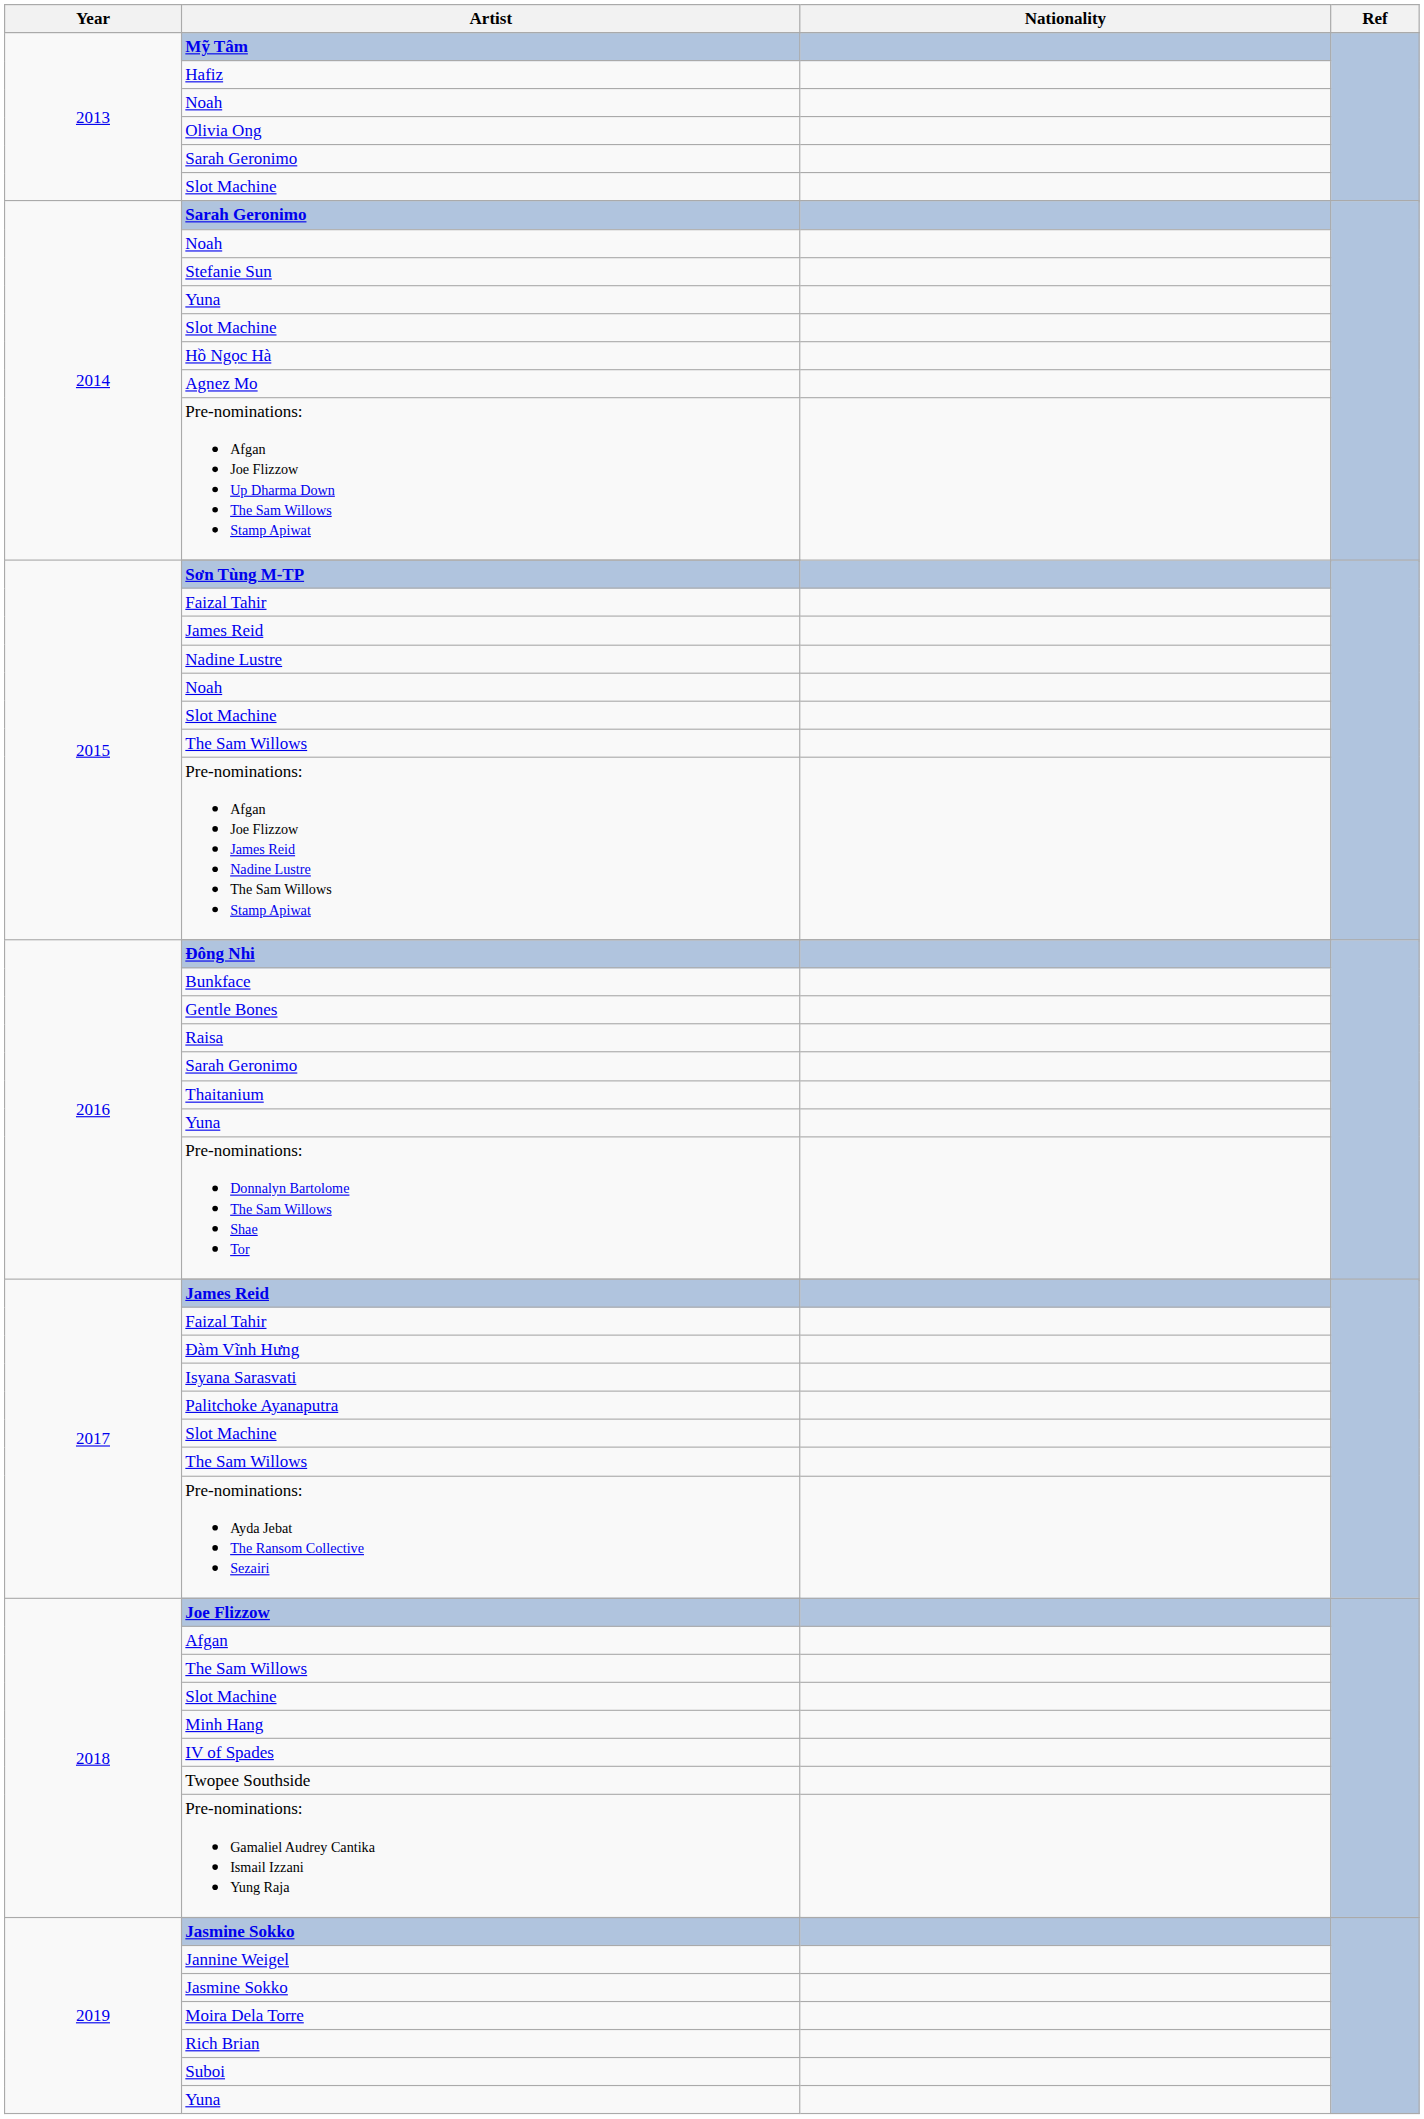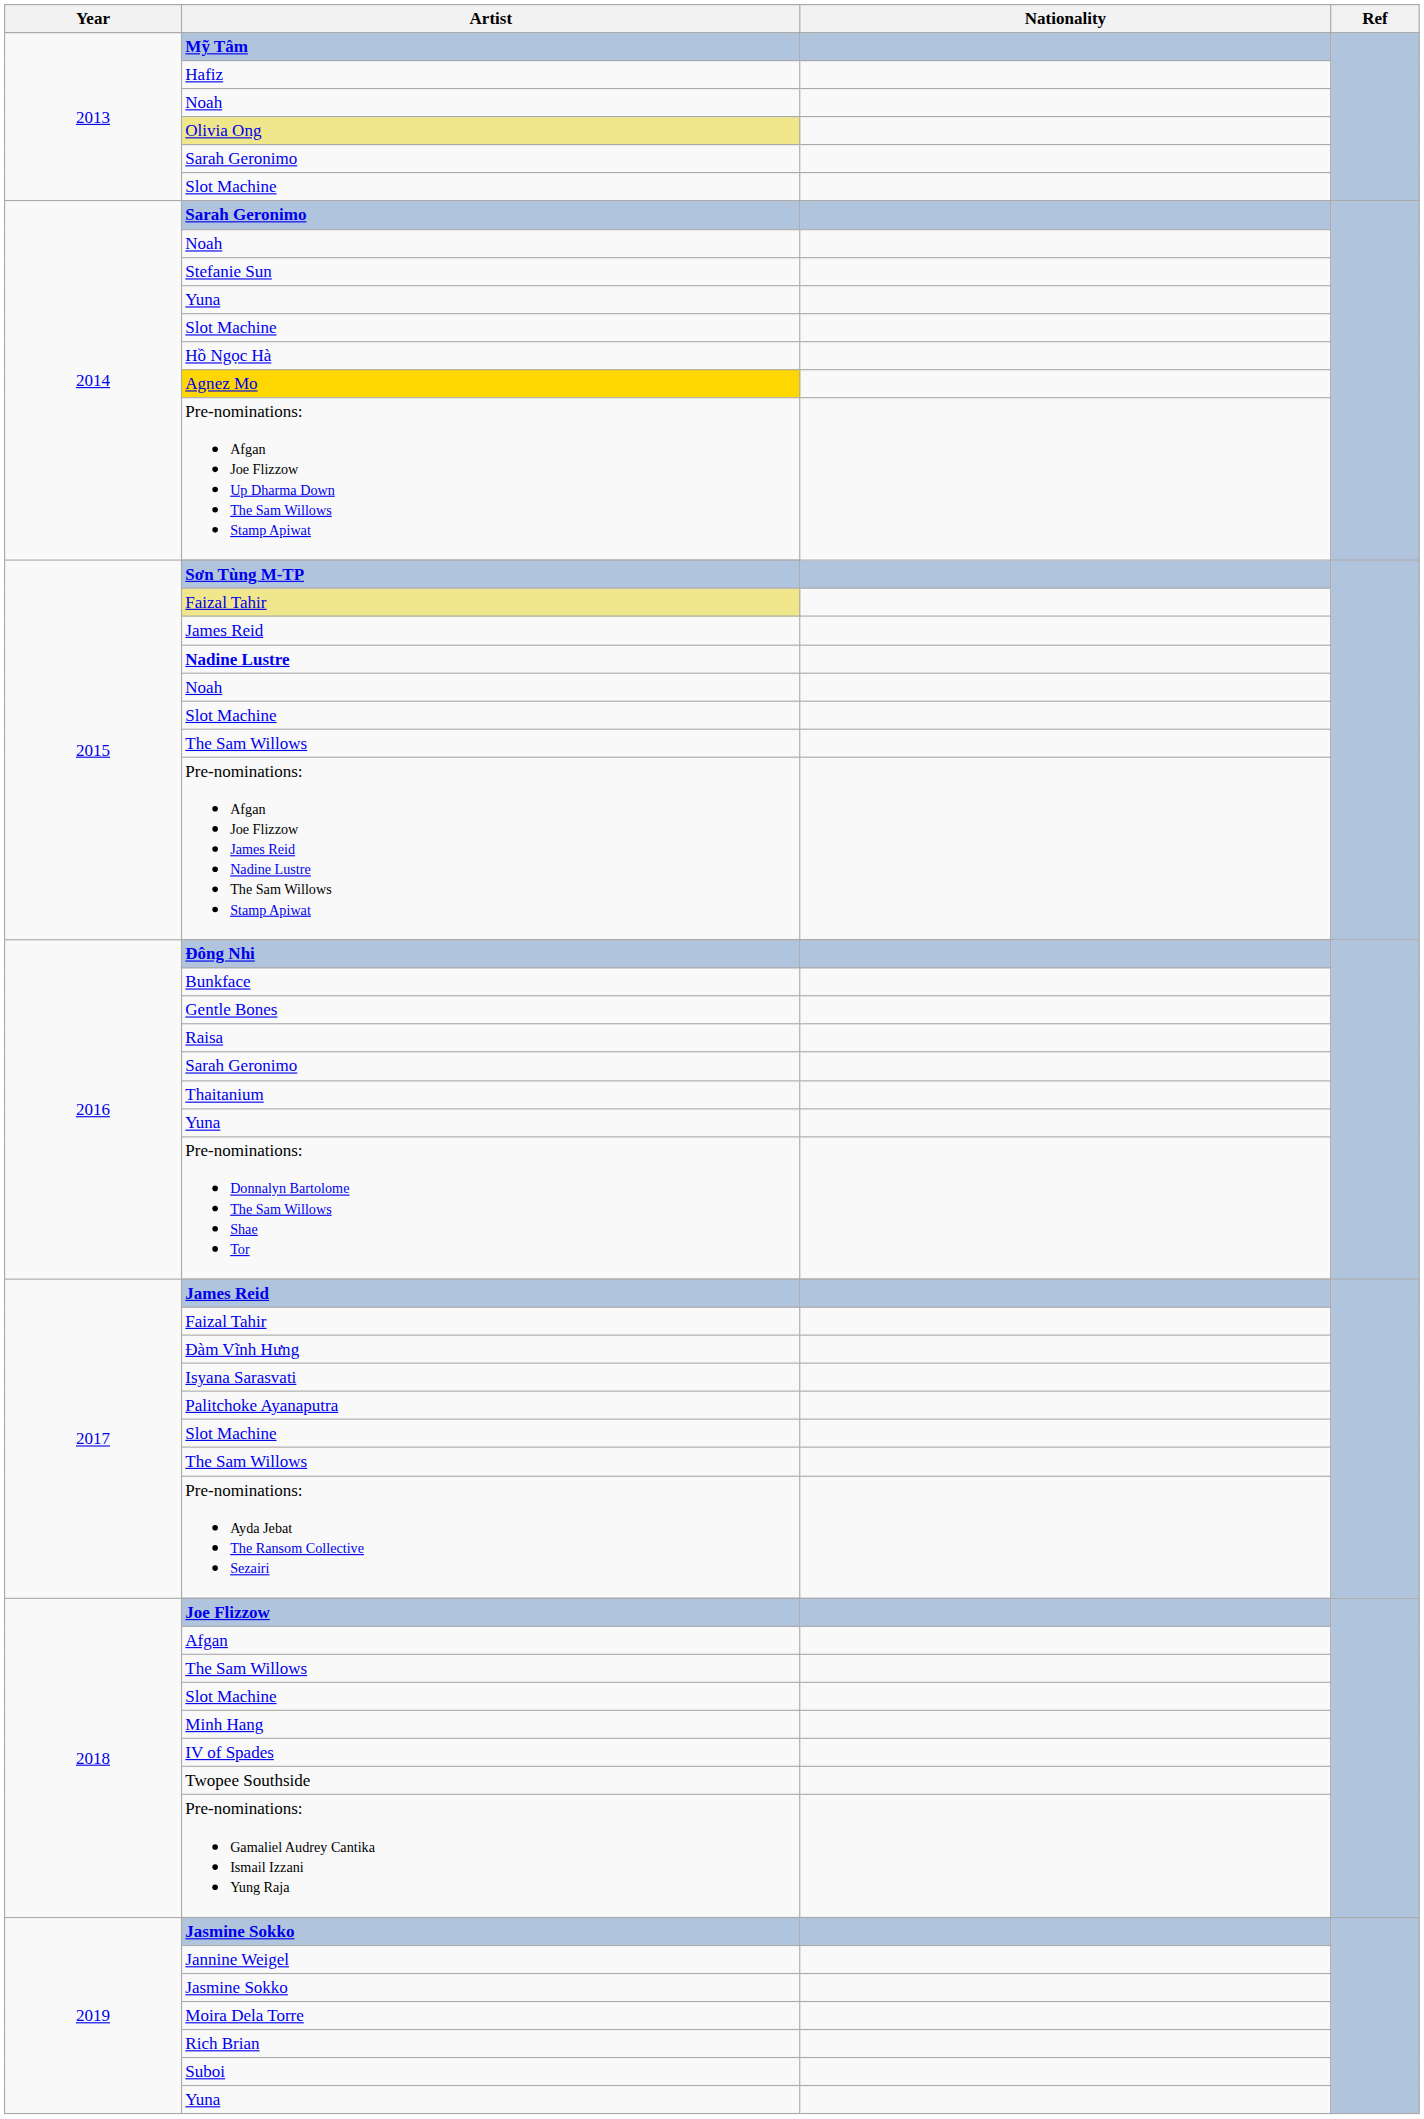(223, 131) no background -> (223, 131) khaki background
(221, 383) no background -> (221, 383) gold background
(226, 602) no background -> (226, 602) khaki background
(234, 658) normal -> (237, 658) bold
